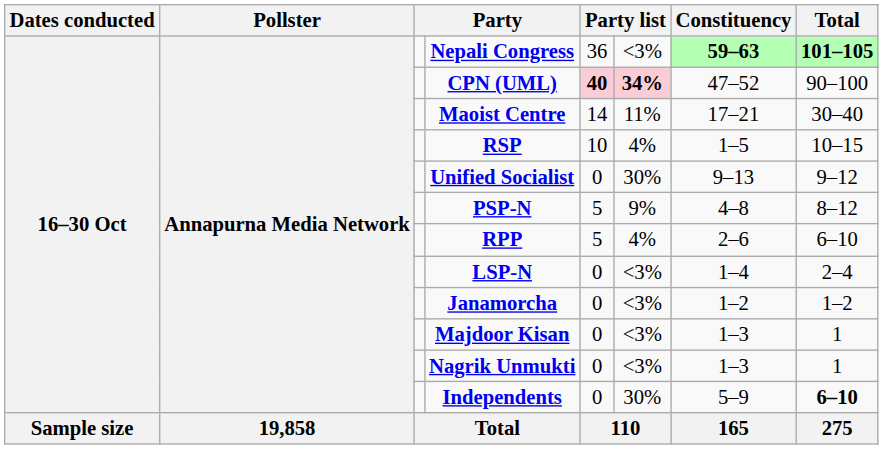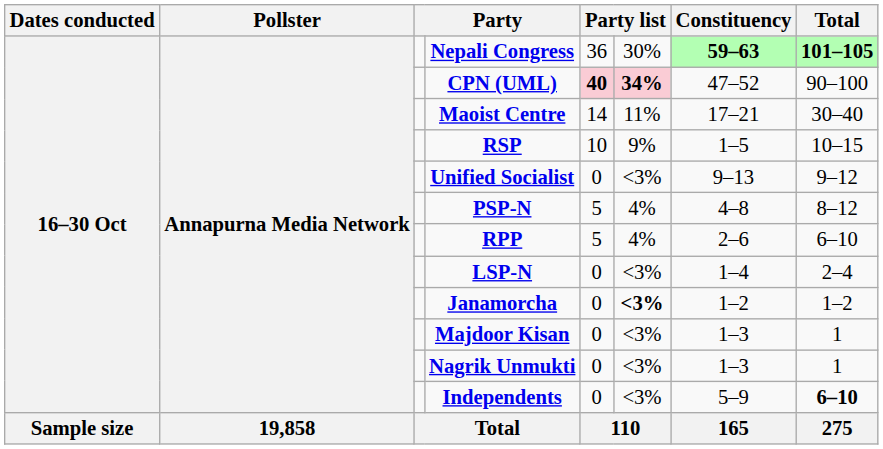(642, 51) <3% -> (642, 51) 30%
(642, 145) 4% -> (642, 145) 9%
(642, 177) 30% -> (642, 177) <3%
(642, 208) 9% -> (642, 208) 4%
(642, 302) normal -> (642, 302) bold
(642, 396) 30% -> (642, 396) <3%
